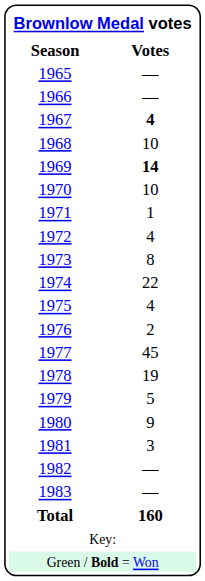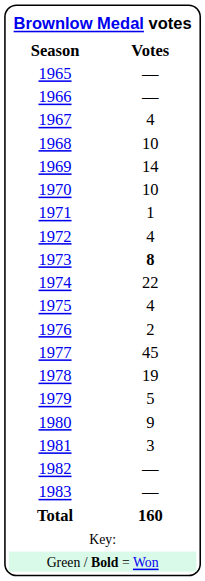(150, 120) bold -> (150, 120) normal
(150, 166) bold -> (150, 166) normal
(150, 259) normal -> (150, 259) bold
